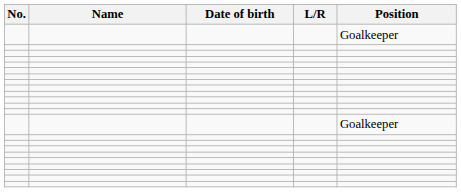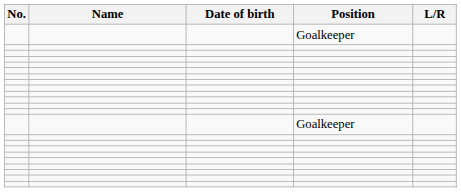columns swapped: (397, 14) <-> (315, 14)
